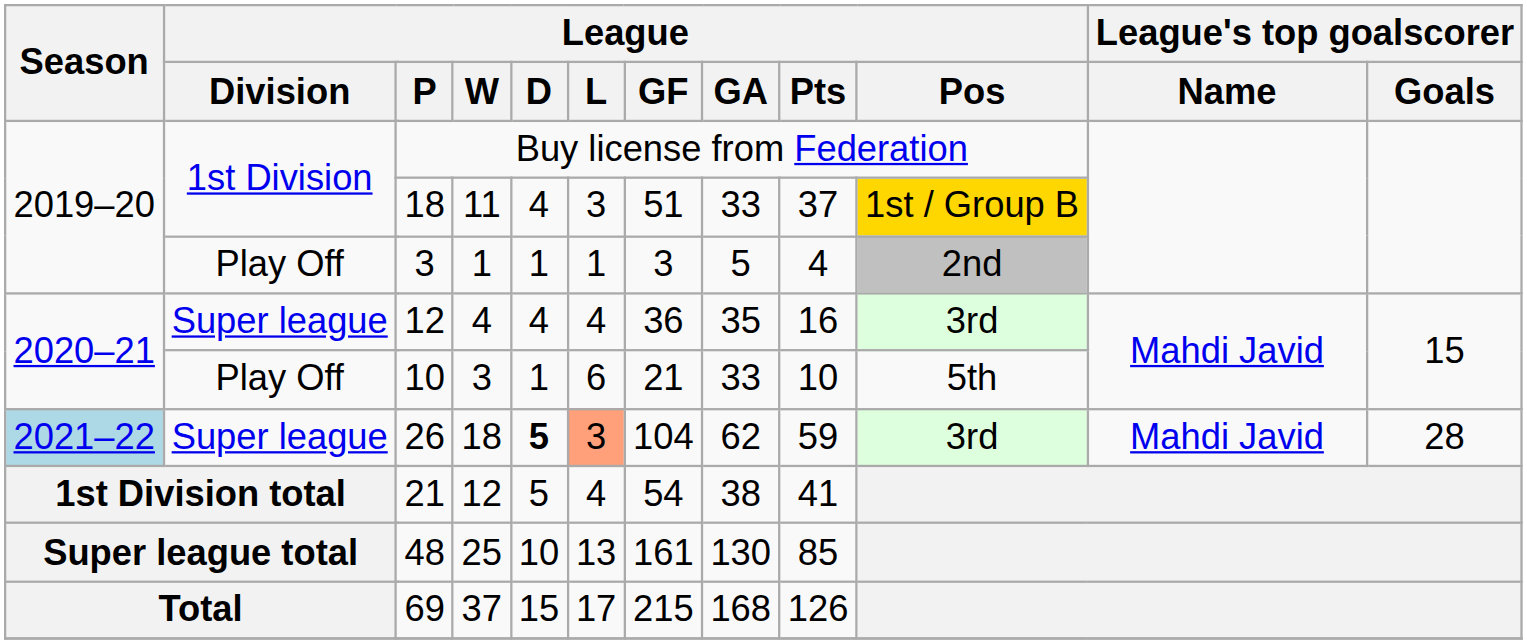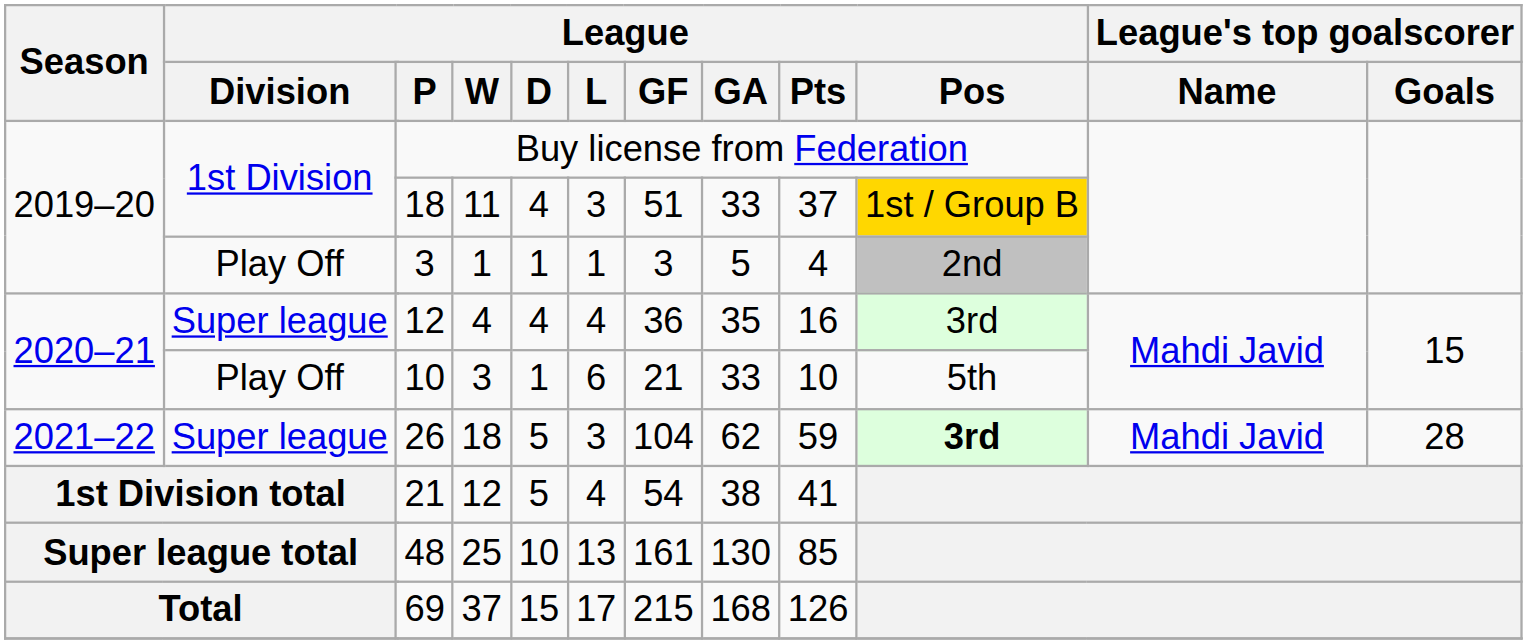(84, 436) lightblue background -> (84, 436) no background
(539, 436) bold -> (539, 436) normal
(596, 436) lightsalmon background -> (596, 436) no background
(972, 436) normal -> (972, 436) bold
